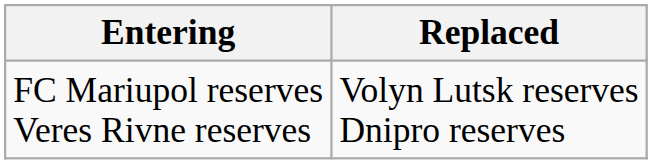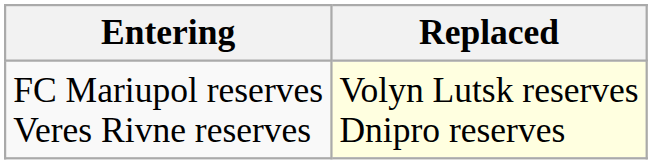(489, 108) no background -> (489, 108) lightyellow background
